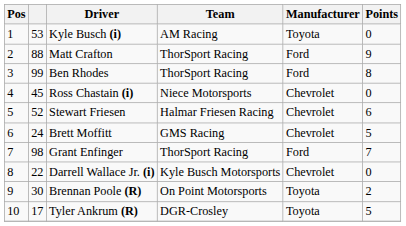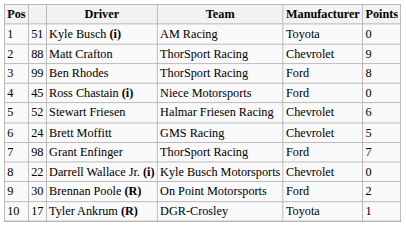(37, 33) 53 -> (37, 33) 51
(298, 53) Ford -> (310, 53) Chevrolet
(310, 92) Chevrolet -> (298, 92) Ford
(303, 191) Toyota -> (298, 191) Ford
(368, 210) 5 -> (368, 210) 1
